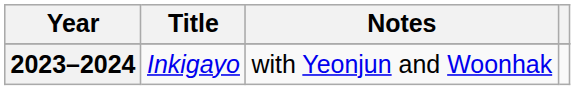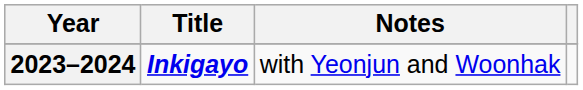(193, 63) normal -> (198, 63) bold
